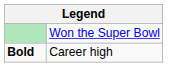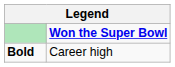(105, 33) normal -> (108, 33) bold
